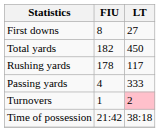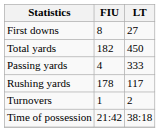rows swapped: (39, 65) <-> (37, 83)
(130, 100) pink background -> (130, 100) no background
